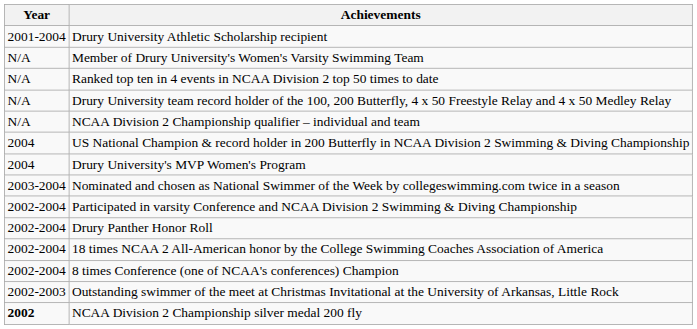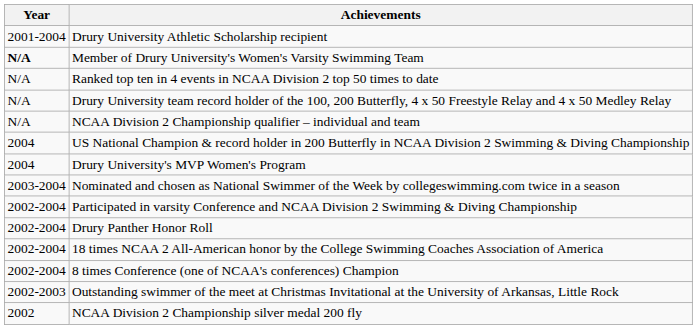(19, 57) normal -> (19, 57) bold
(21, 313) bold -> (21, 313) normal
